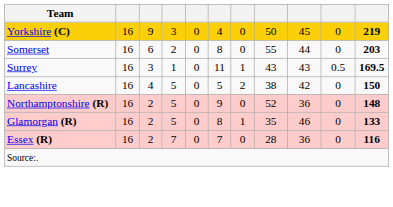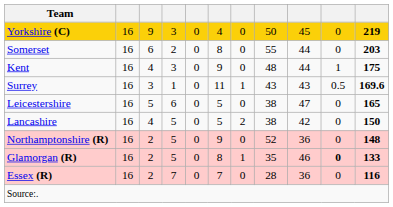+ row: (18, 67)
(372, 67) 169.5 -> (372, 85) 169.6
+ row: (39, 103)
(338, 121) normal -> (338, 157) bold
